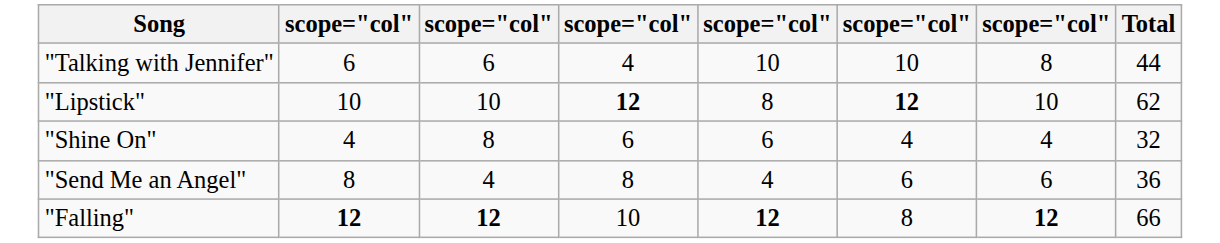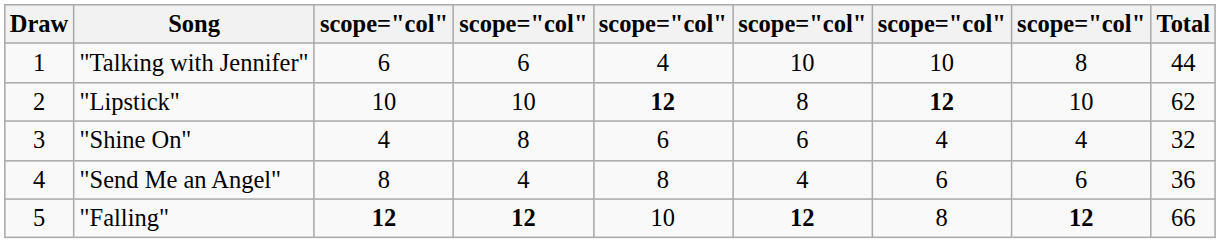+ column: (39, 23)
